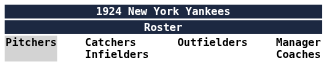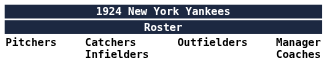(31, 43) lightgrey background -> (31, 43) no background
